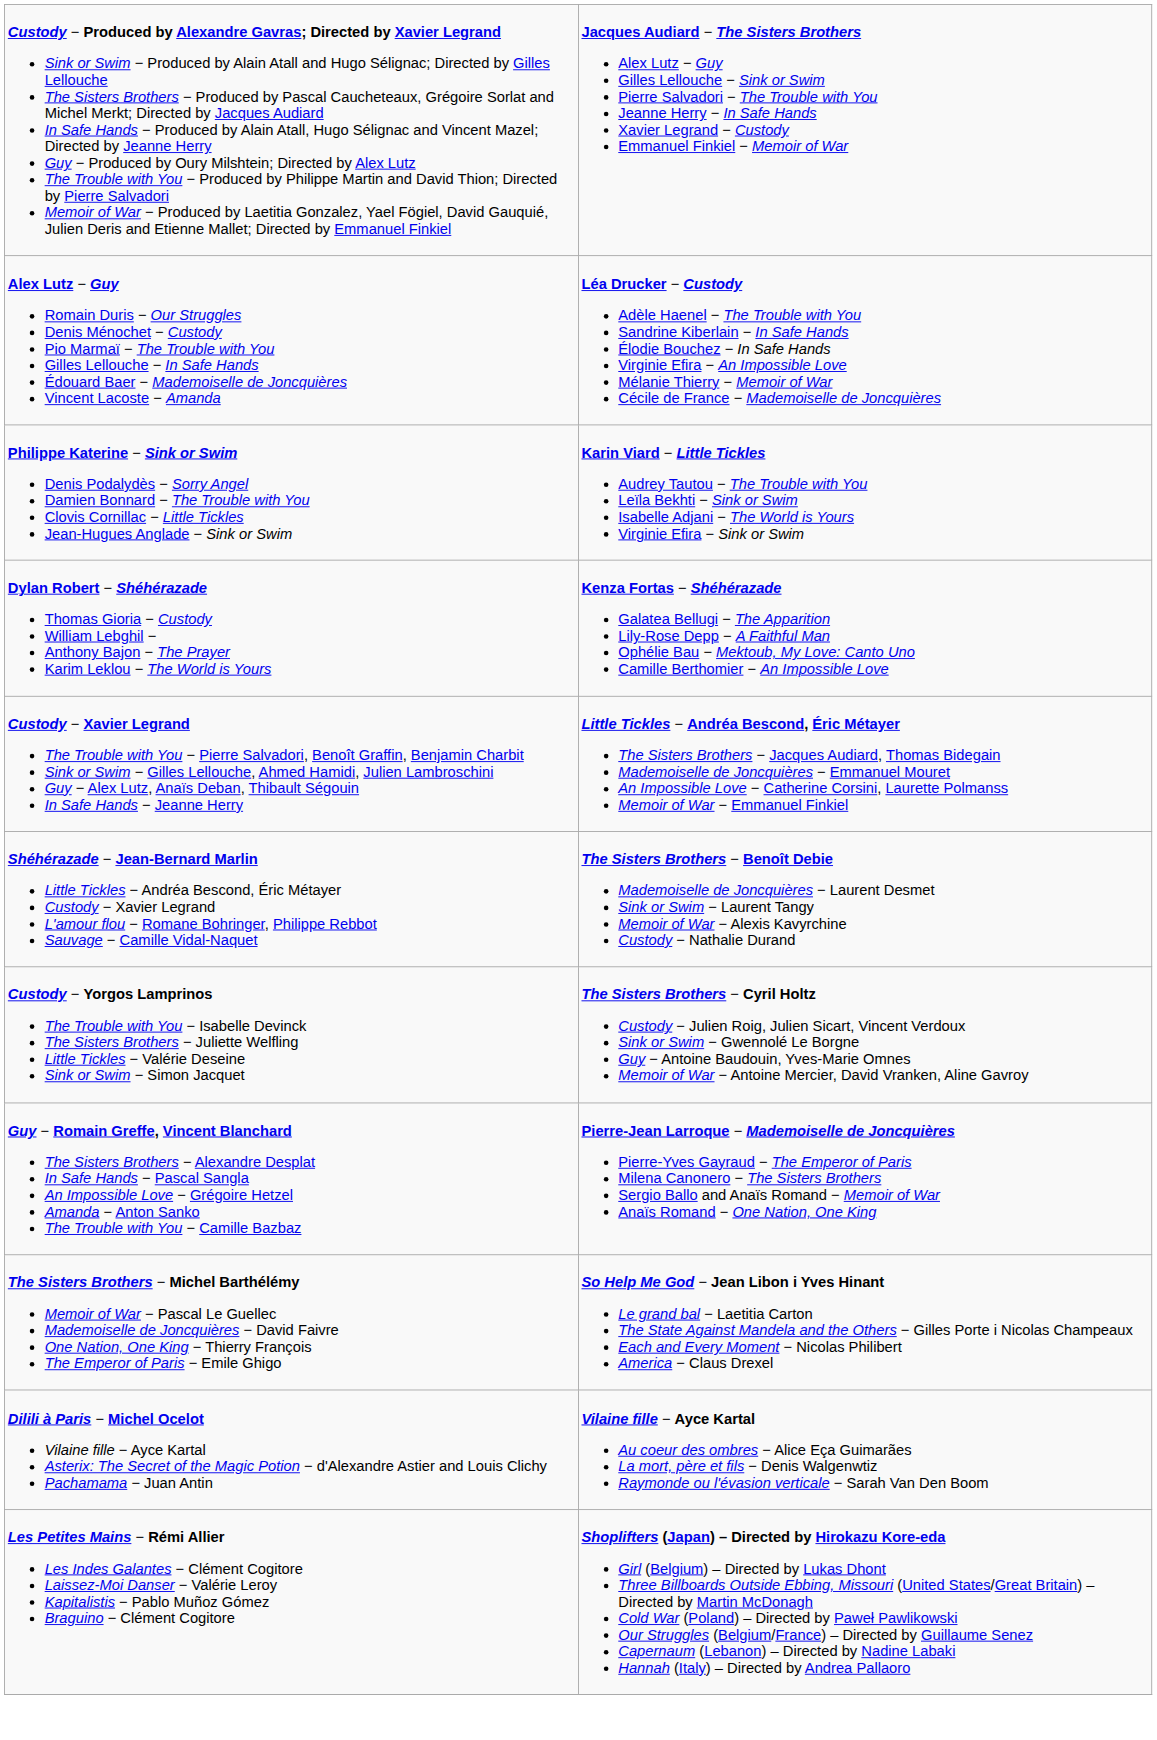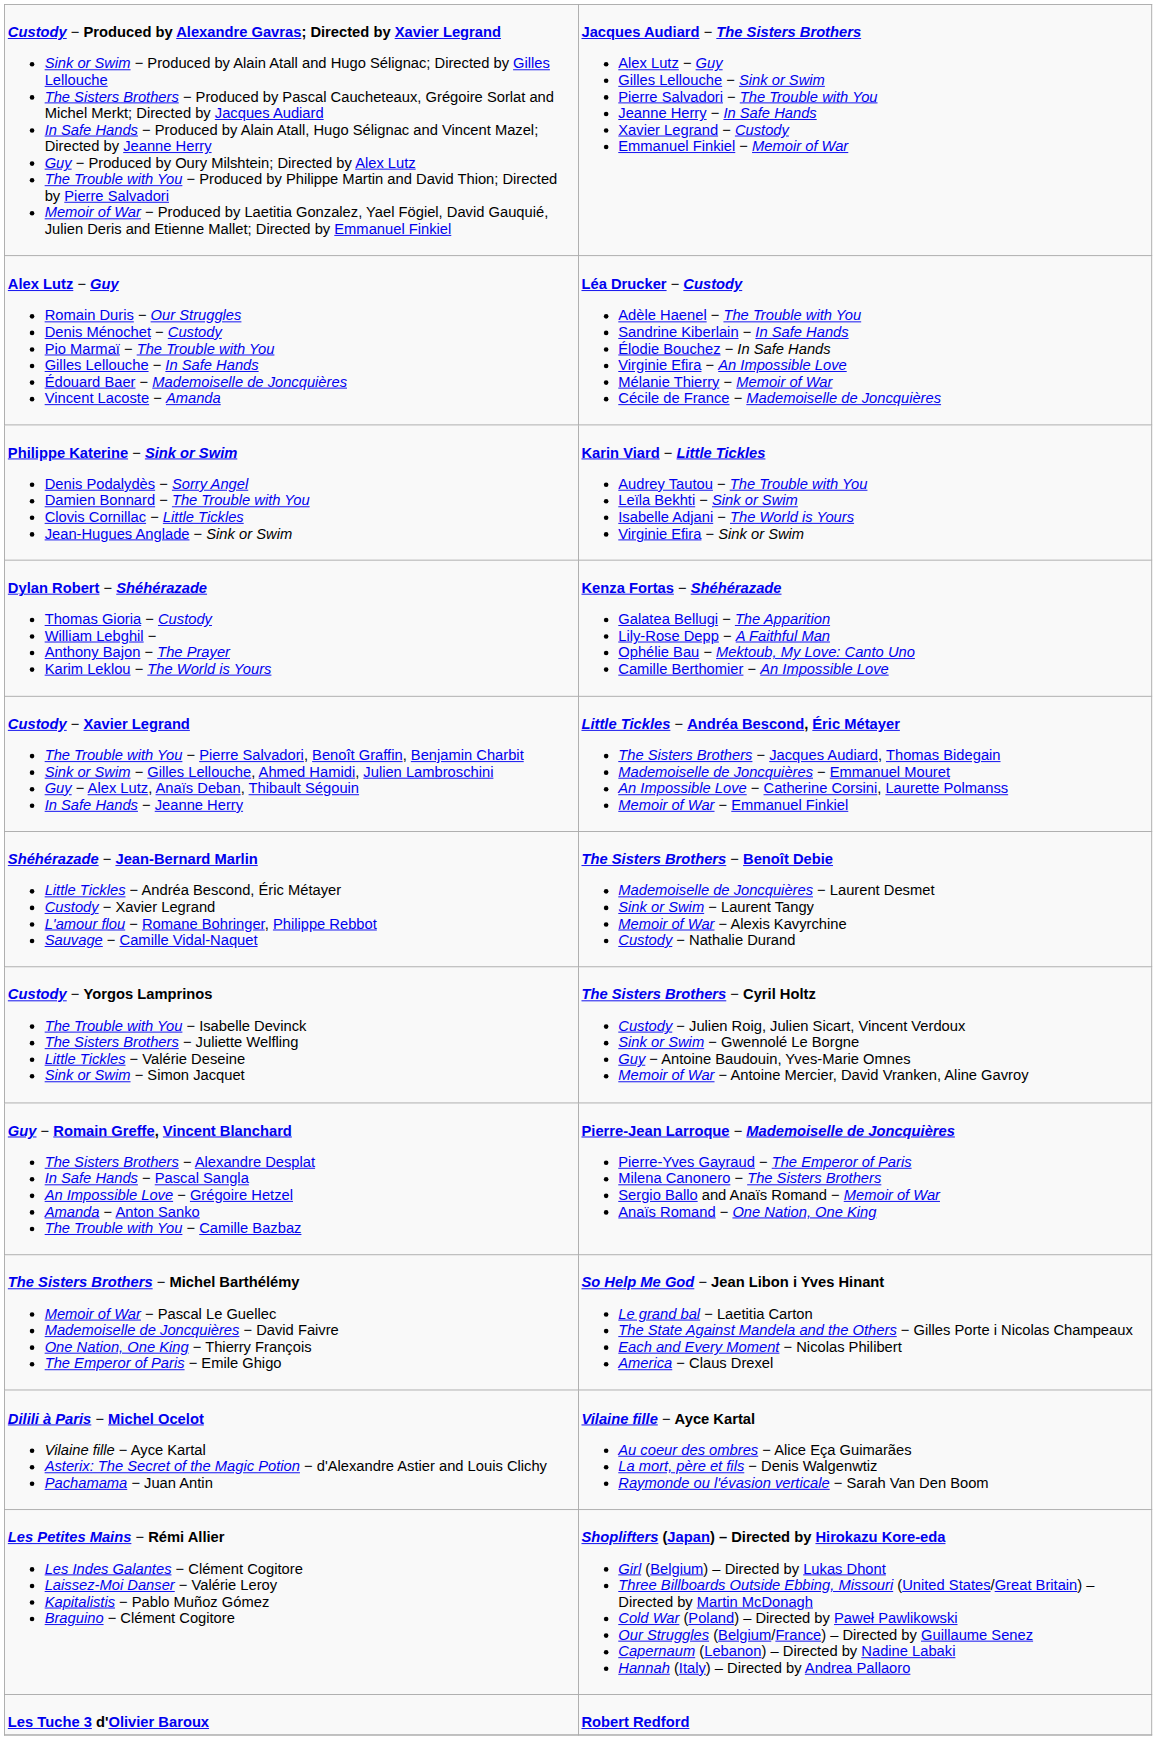+ row: (108, 1722)
